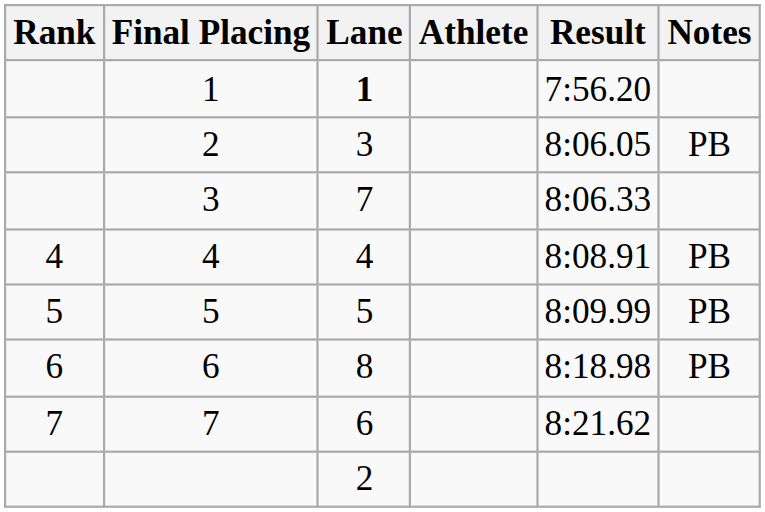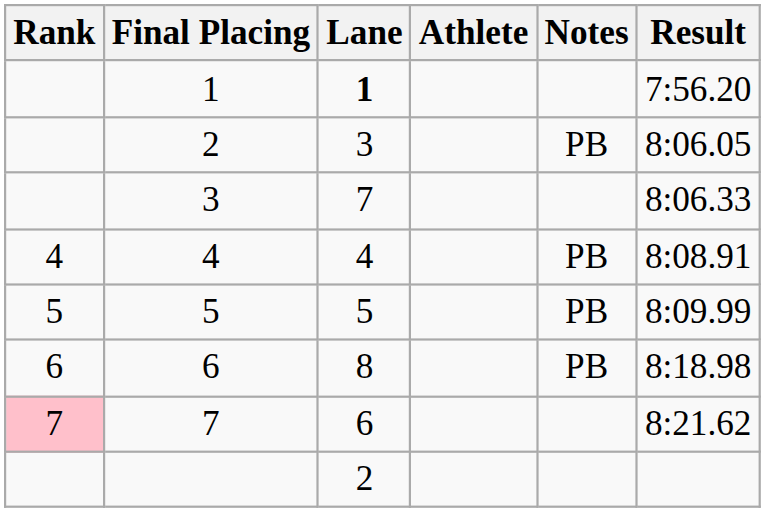columns swapped: (598, 32) <-> (709, 32)
(54, 423) no background -> (54, 423) pink background
